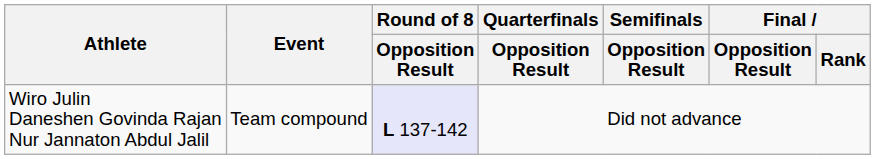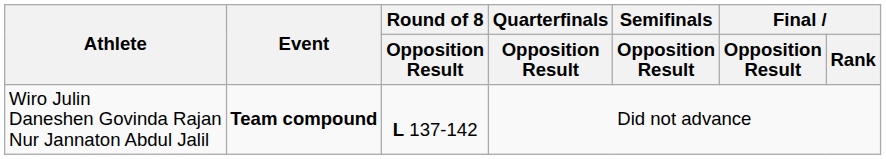(299, 120) normal -> (304, 120) bold
(425, 130) lavender background -> (435, 130) no background
